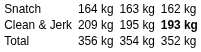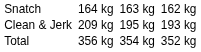(179, 25) bold -> (179, 25) normal
